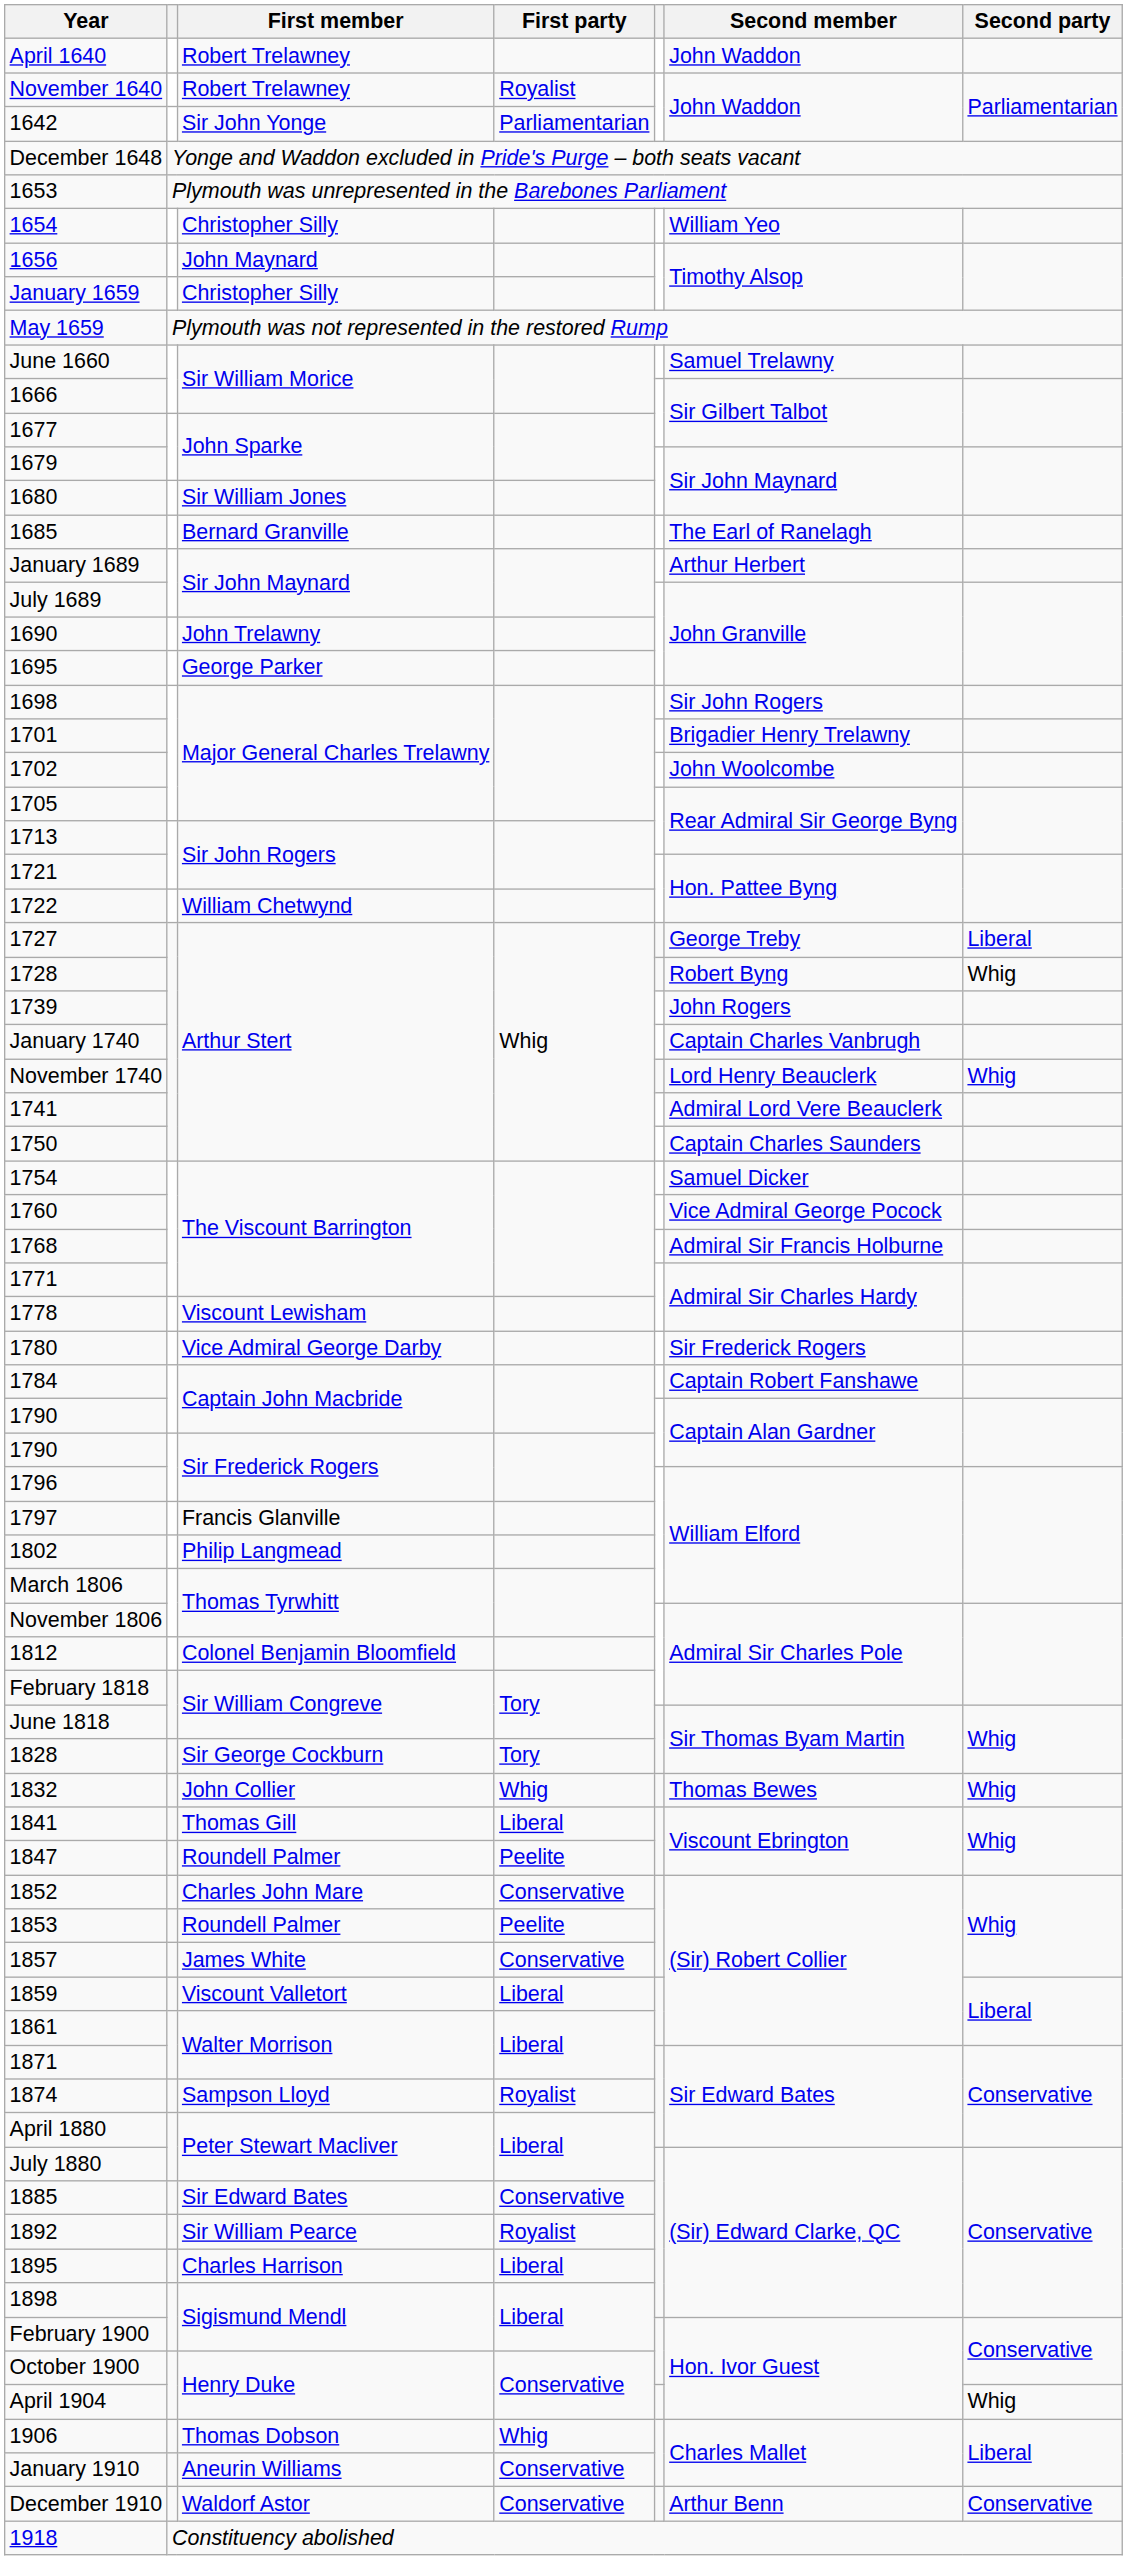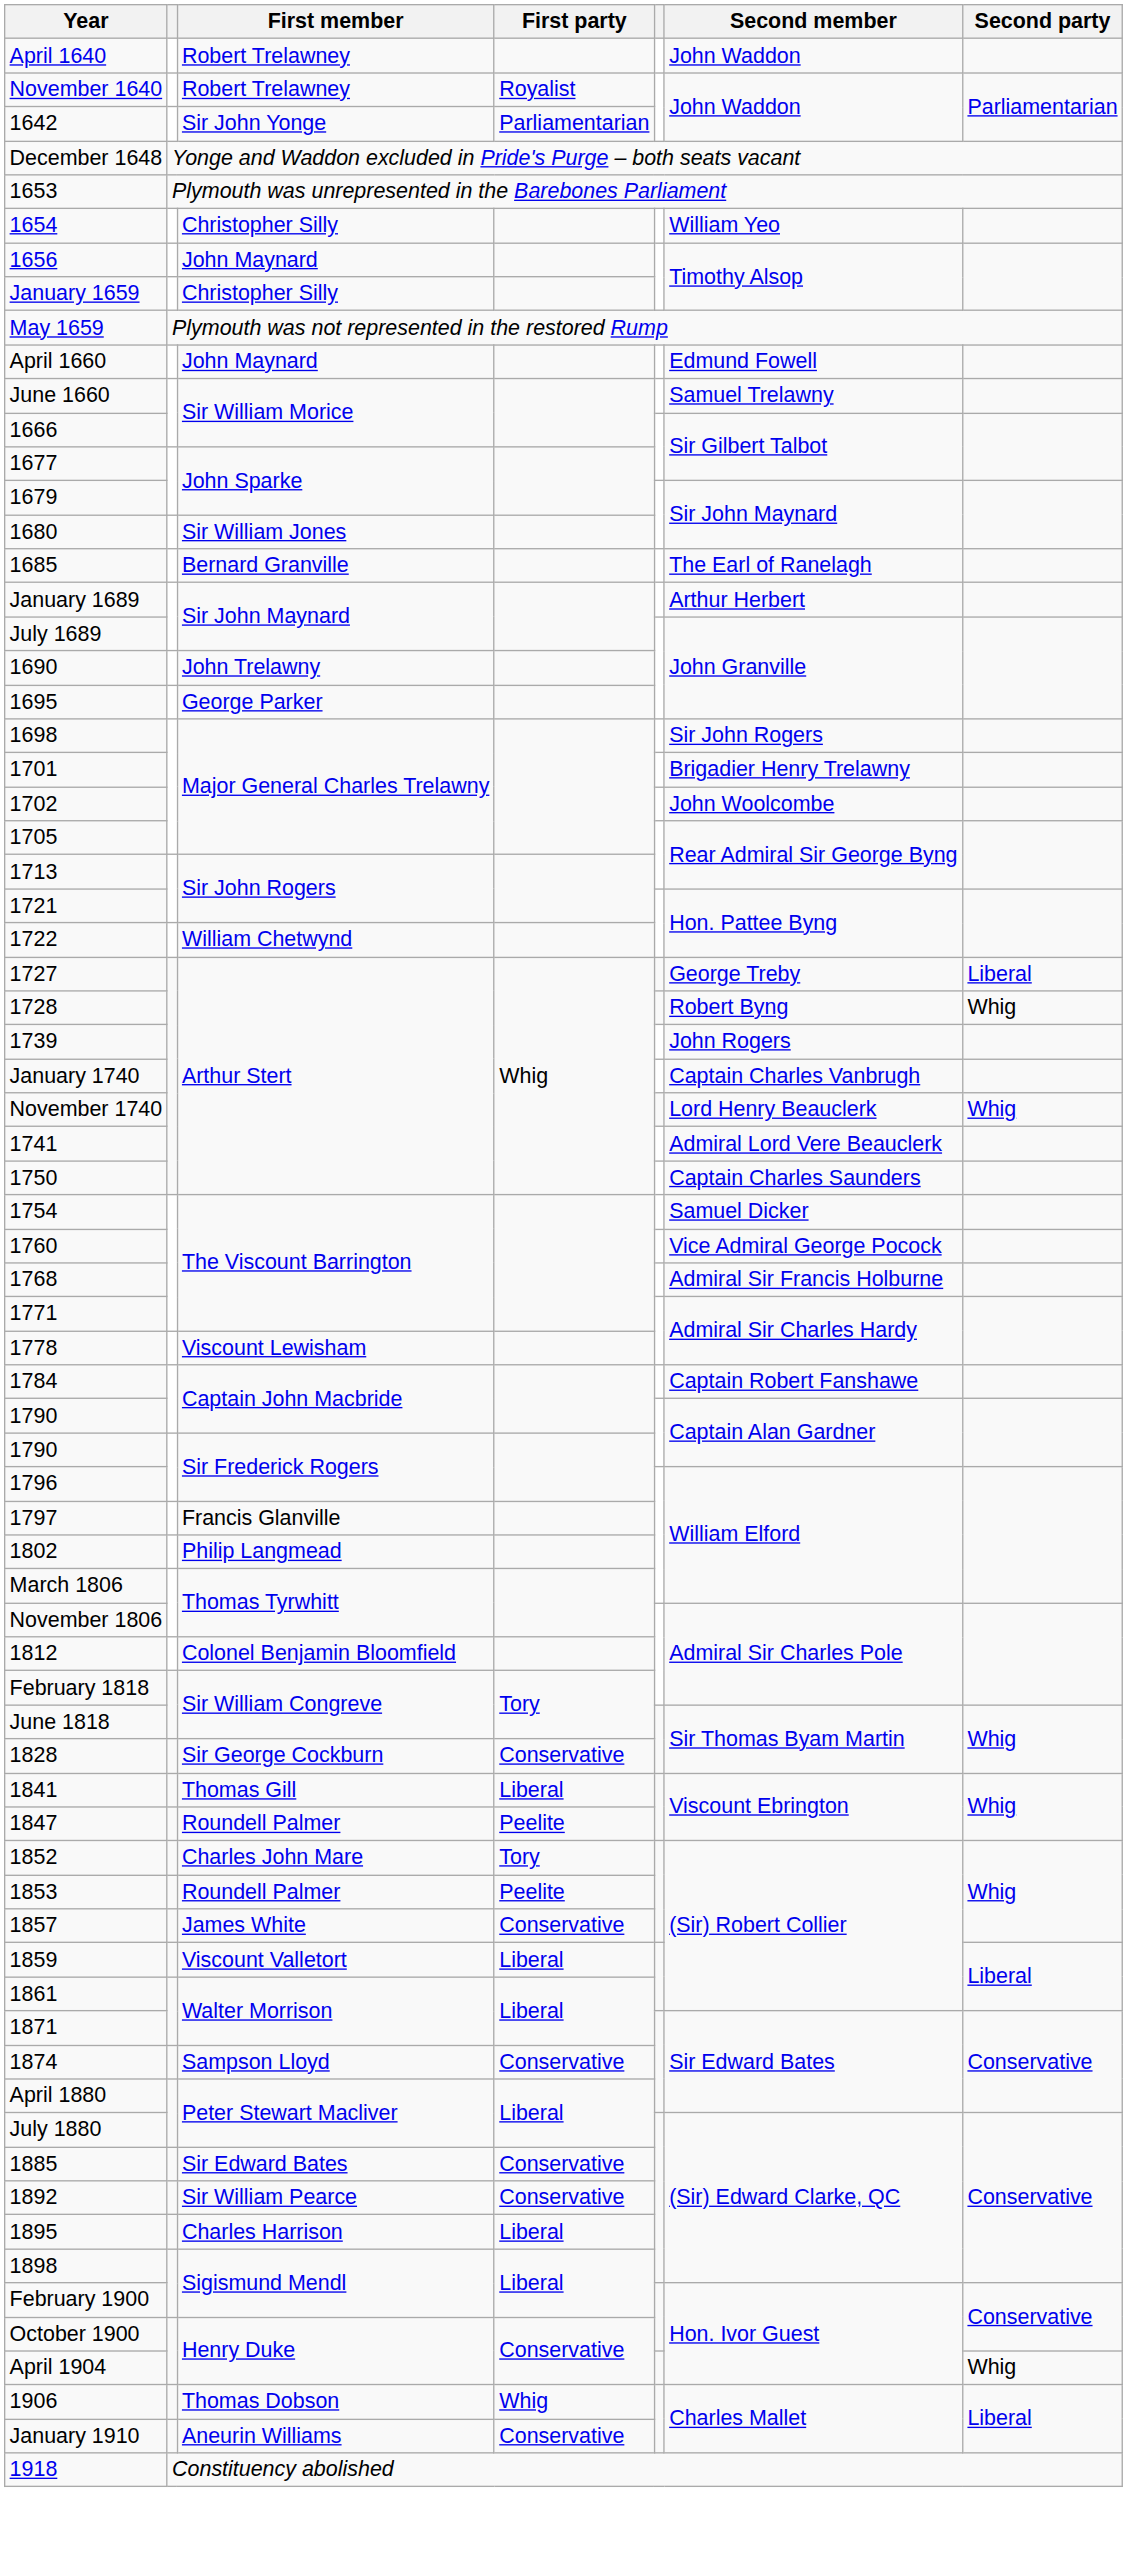+ row: (58, 361)
- row: (33, 1347)
(519, 1755) Tory -> (562, 1755) Conservative
- row: (33, 1789)
(562, 1891) Conservative -> (519, 1857) Tory
(537, 2095) Royalist -> (562, 2061) Conservative
(537, 2231) Royalist -> (562, 2197) Conservative
- row: (86, 2503)
